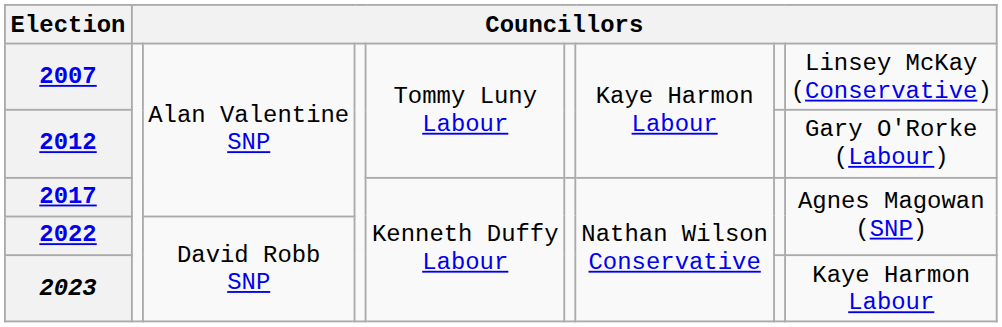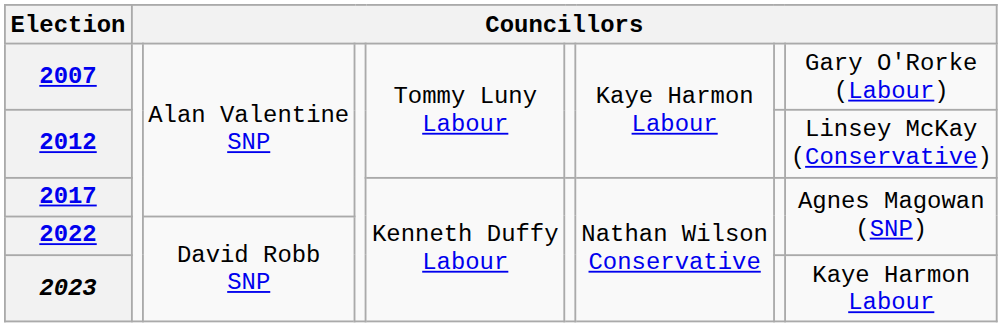(891, 77) Linsey McKay (Conservative) -> (891, 77) Gary O'Rorke (Labour)
(891, 144) Gary O'Rorke (Labour) -> (891, 144) Linsey McKay (Conservative)
